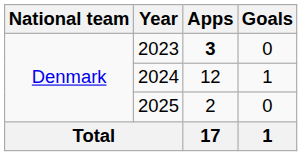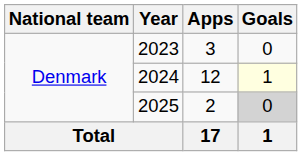(210, 48) bold -> (210, 48) normal
(267, 77) no background -> (267, 77) lightyellow background
(267, 106) no background -> (267, 106) lightgrey background
